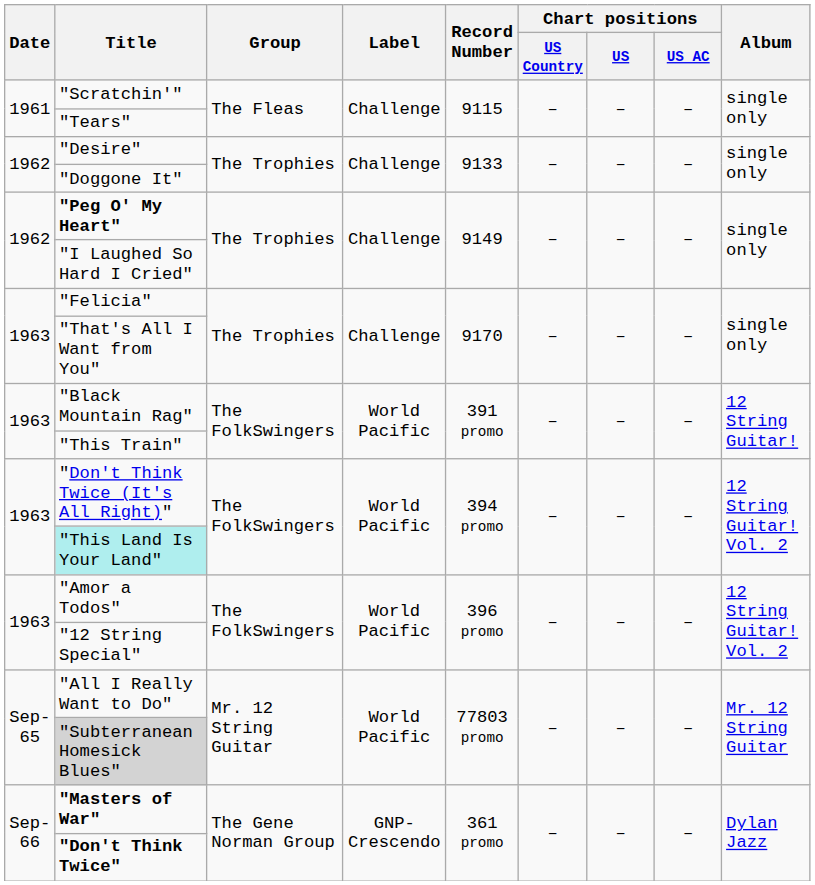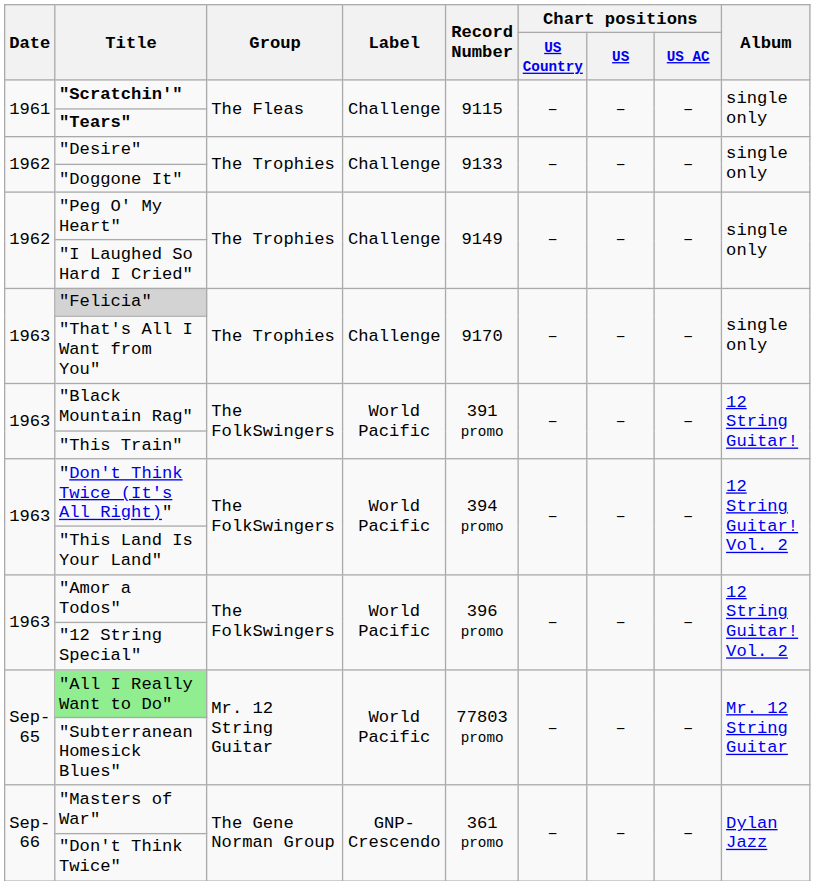(121, 94) normal -> (121, 94) bold
(95, 122) normal -> (95, 122) bold
(110, 216) bold -> (110, 216) normal
(105, 302) no background -> (105, 302) lightgrey background
(126, 551) paleturquoise background -> (126, 551) no background
(126, 694) no background -> (126, 694) lightgreen background
(126, 751) lightgrey background -> (126, 751) no background
(116, 809) bold -> (116, 809) normal
(121, 857) bold -> (121, 857) normal
